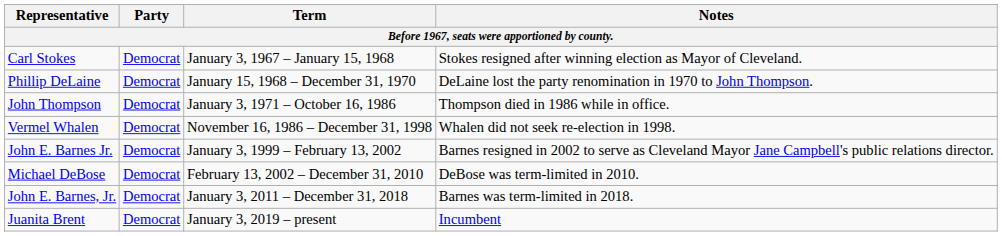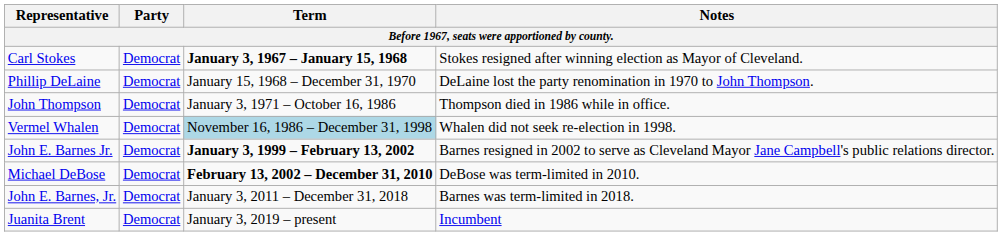(291, 58) normal -> (297, 58) bold
(310, 127) no background -> (310, 127) lightblue background
(294, 150) normal -> (301, 150) bold
(305, 173) normal -> (310, 173) bold
